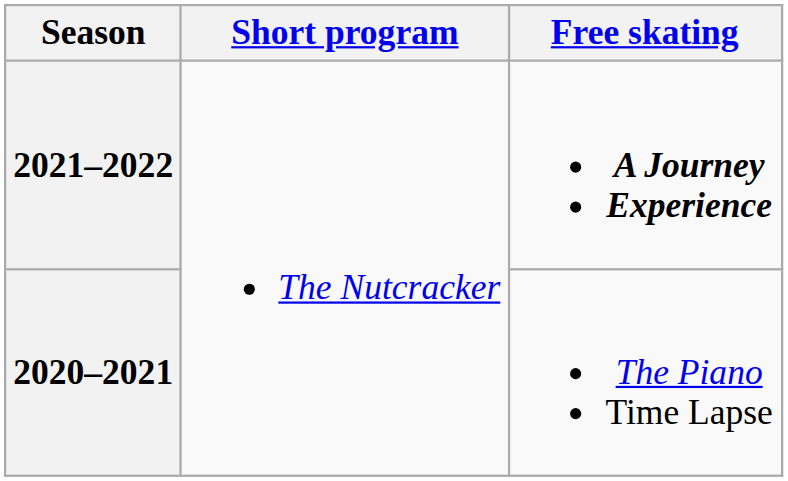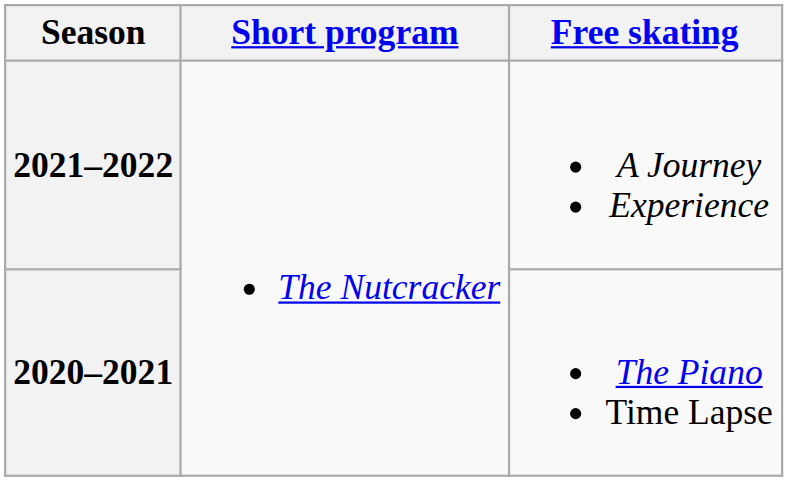(645, 185) bold -> (645, 185) normal
